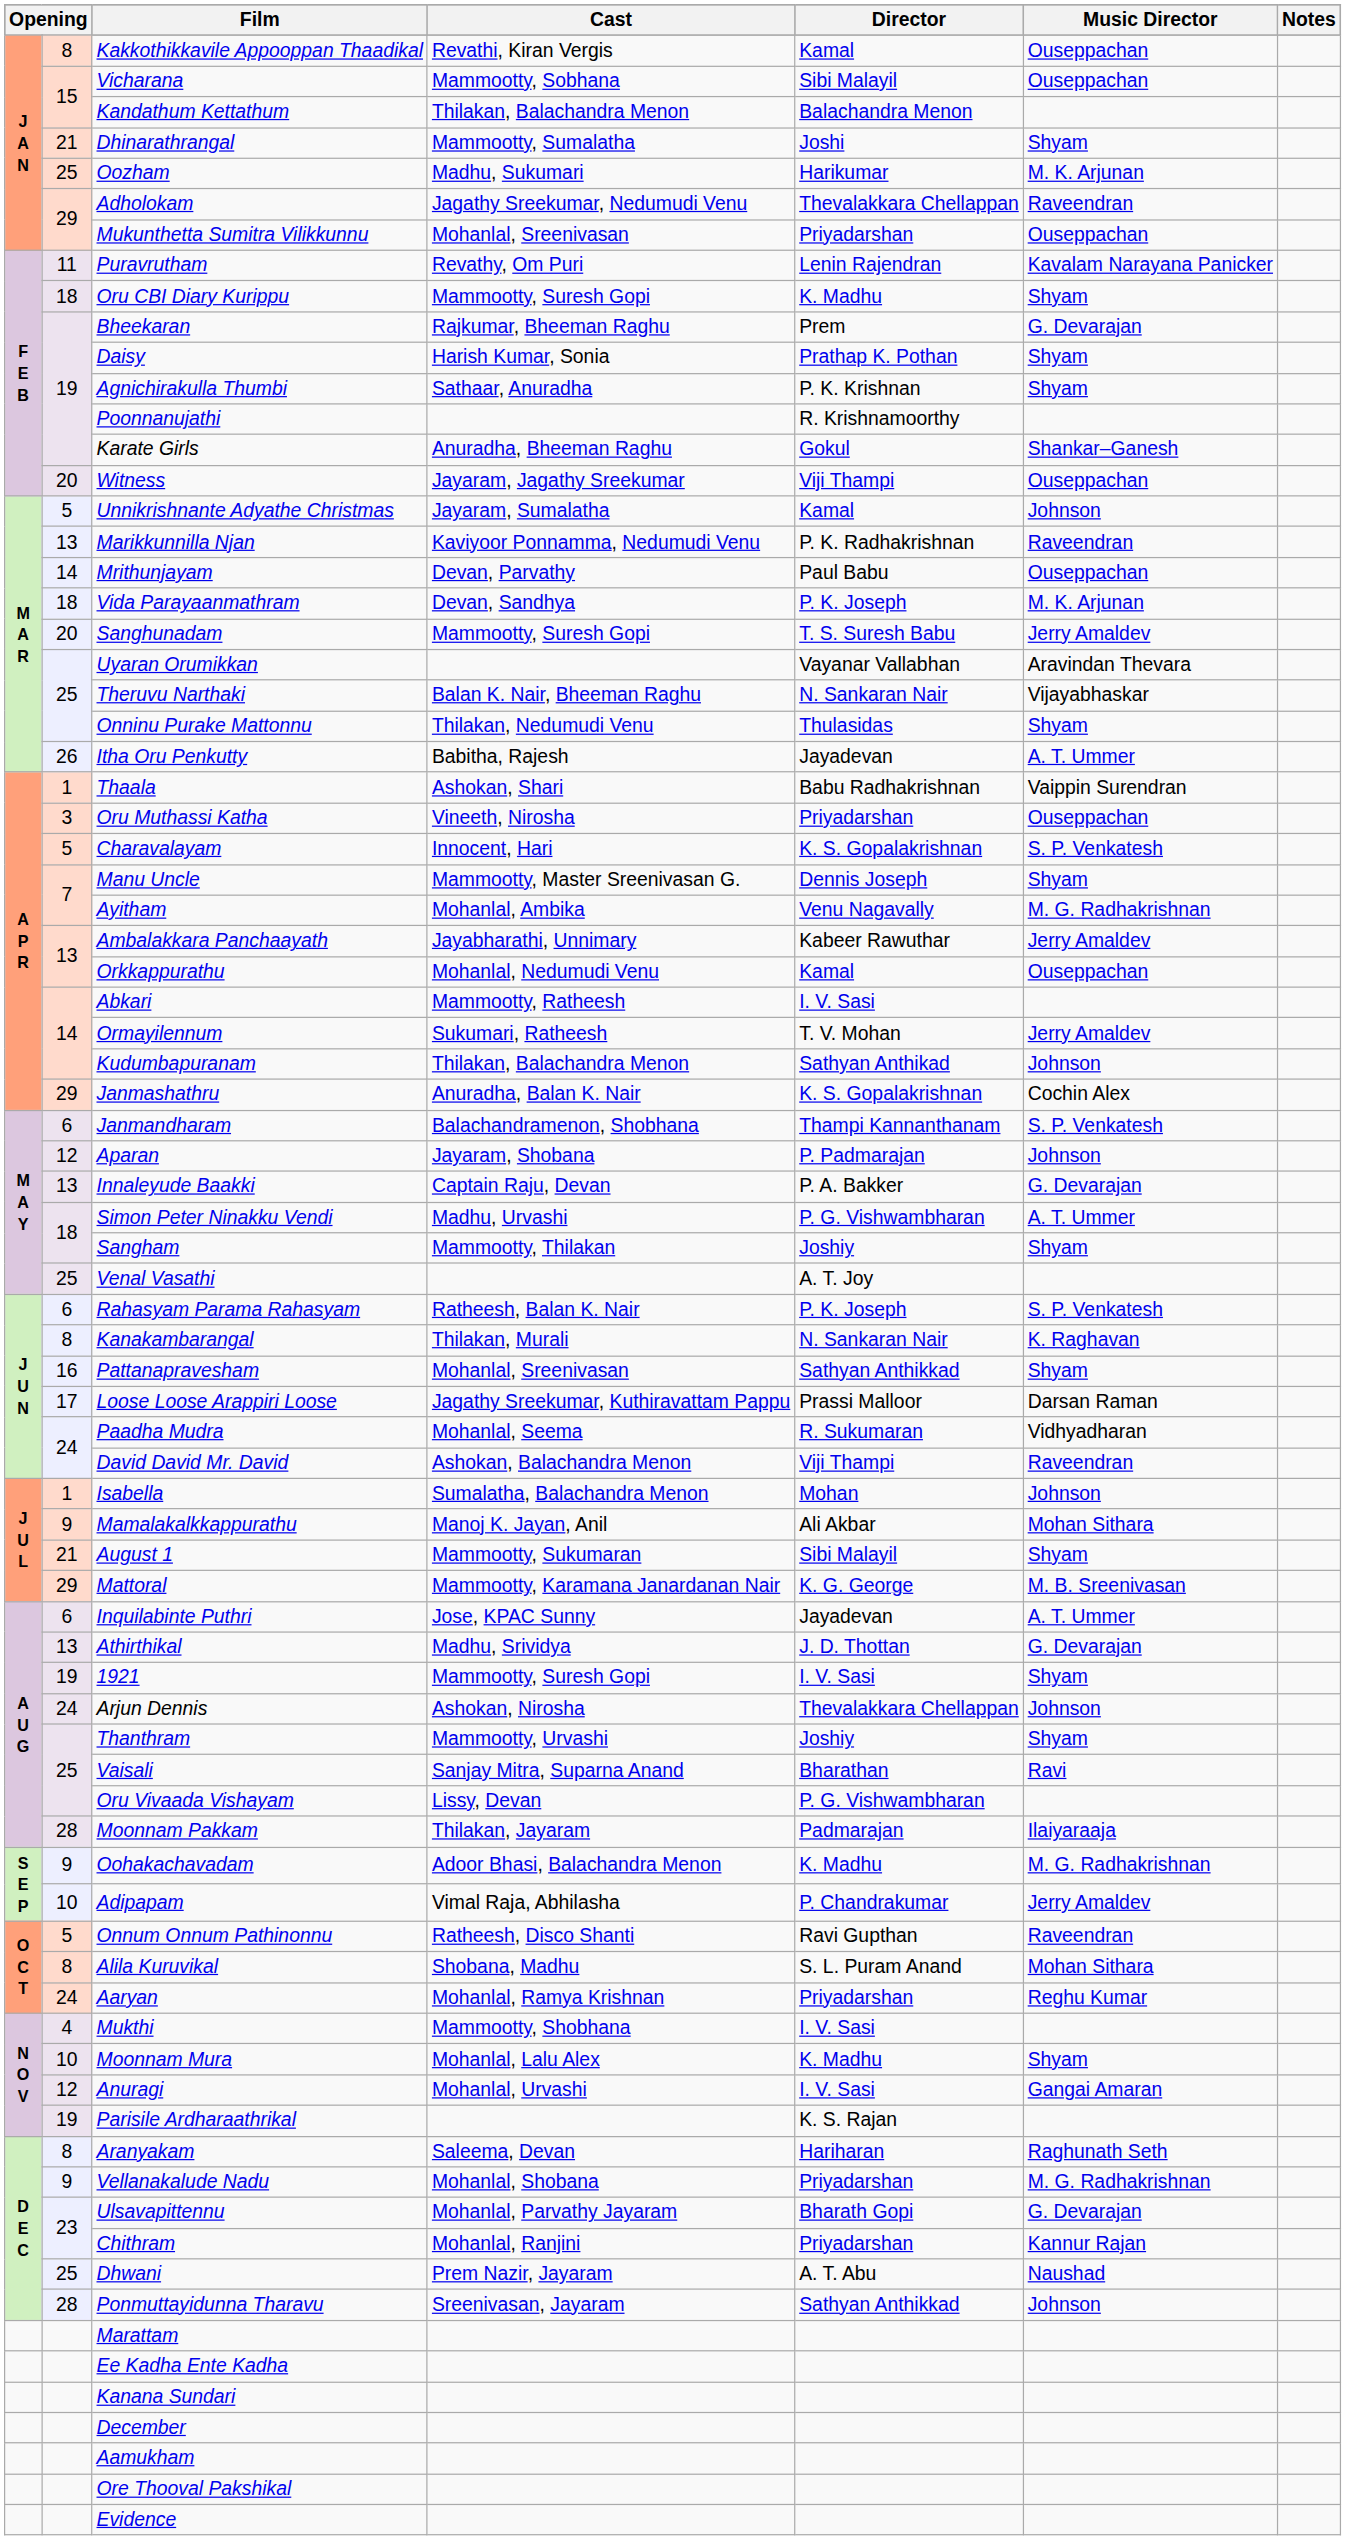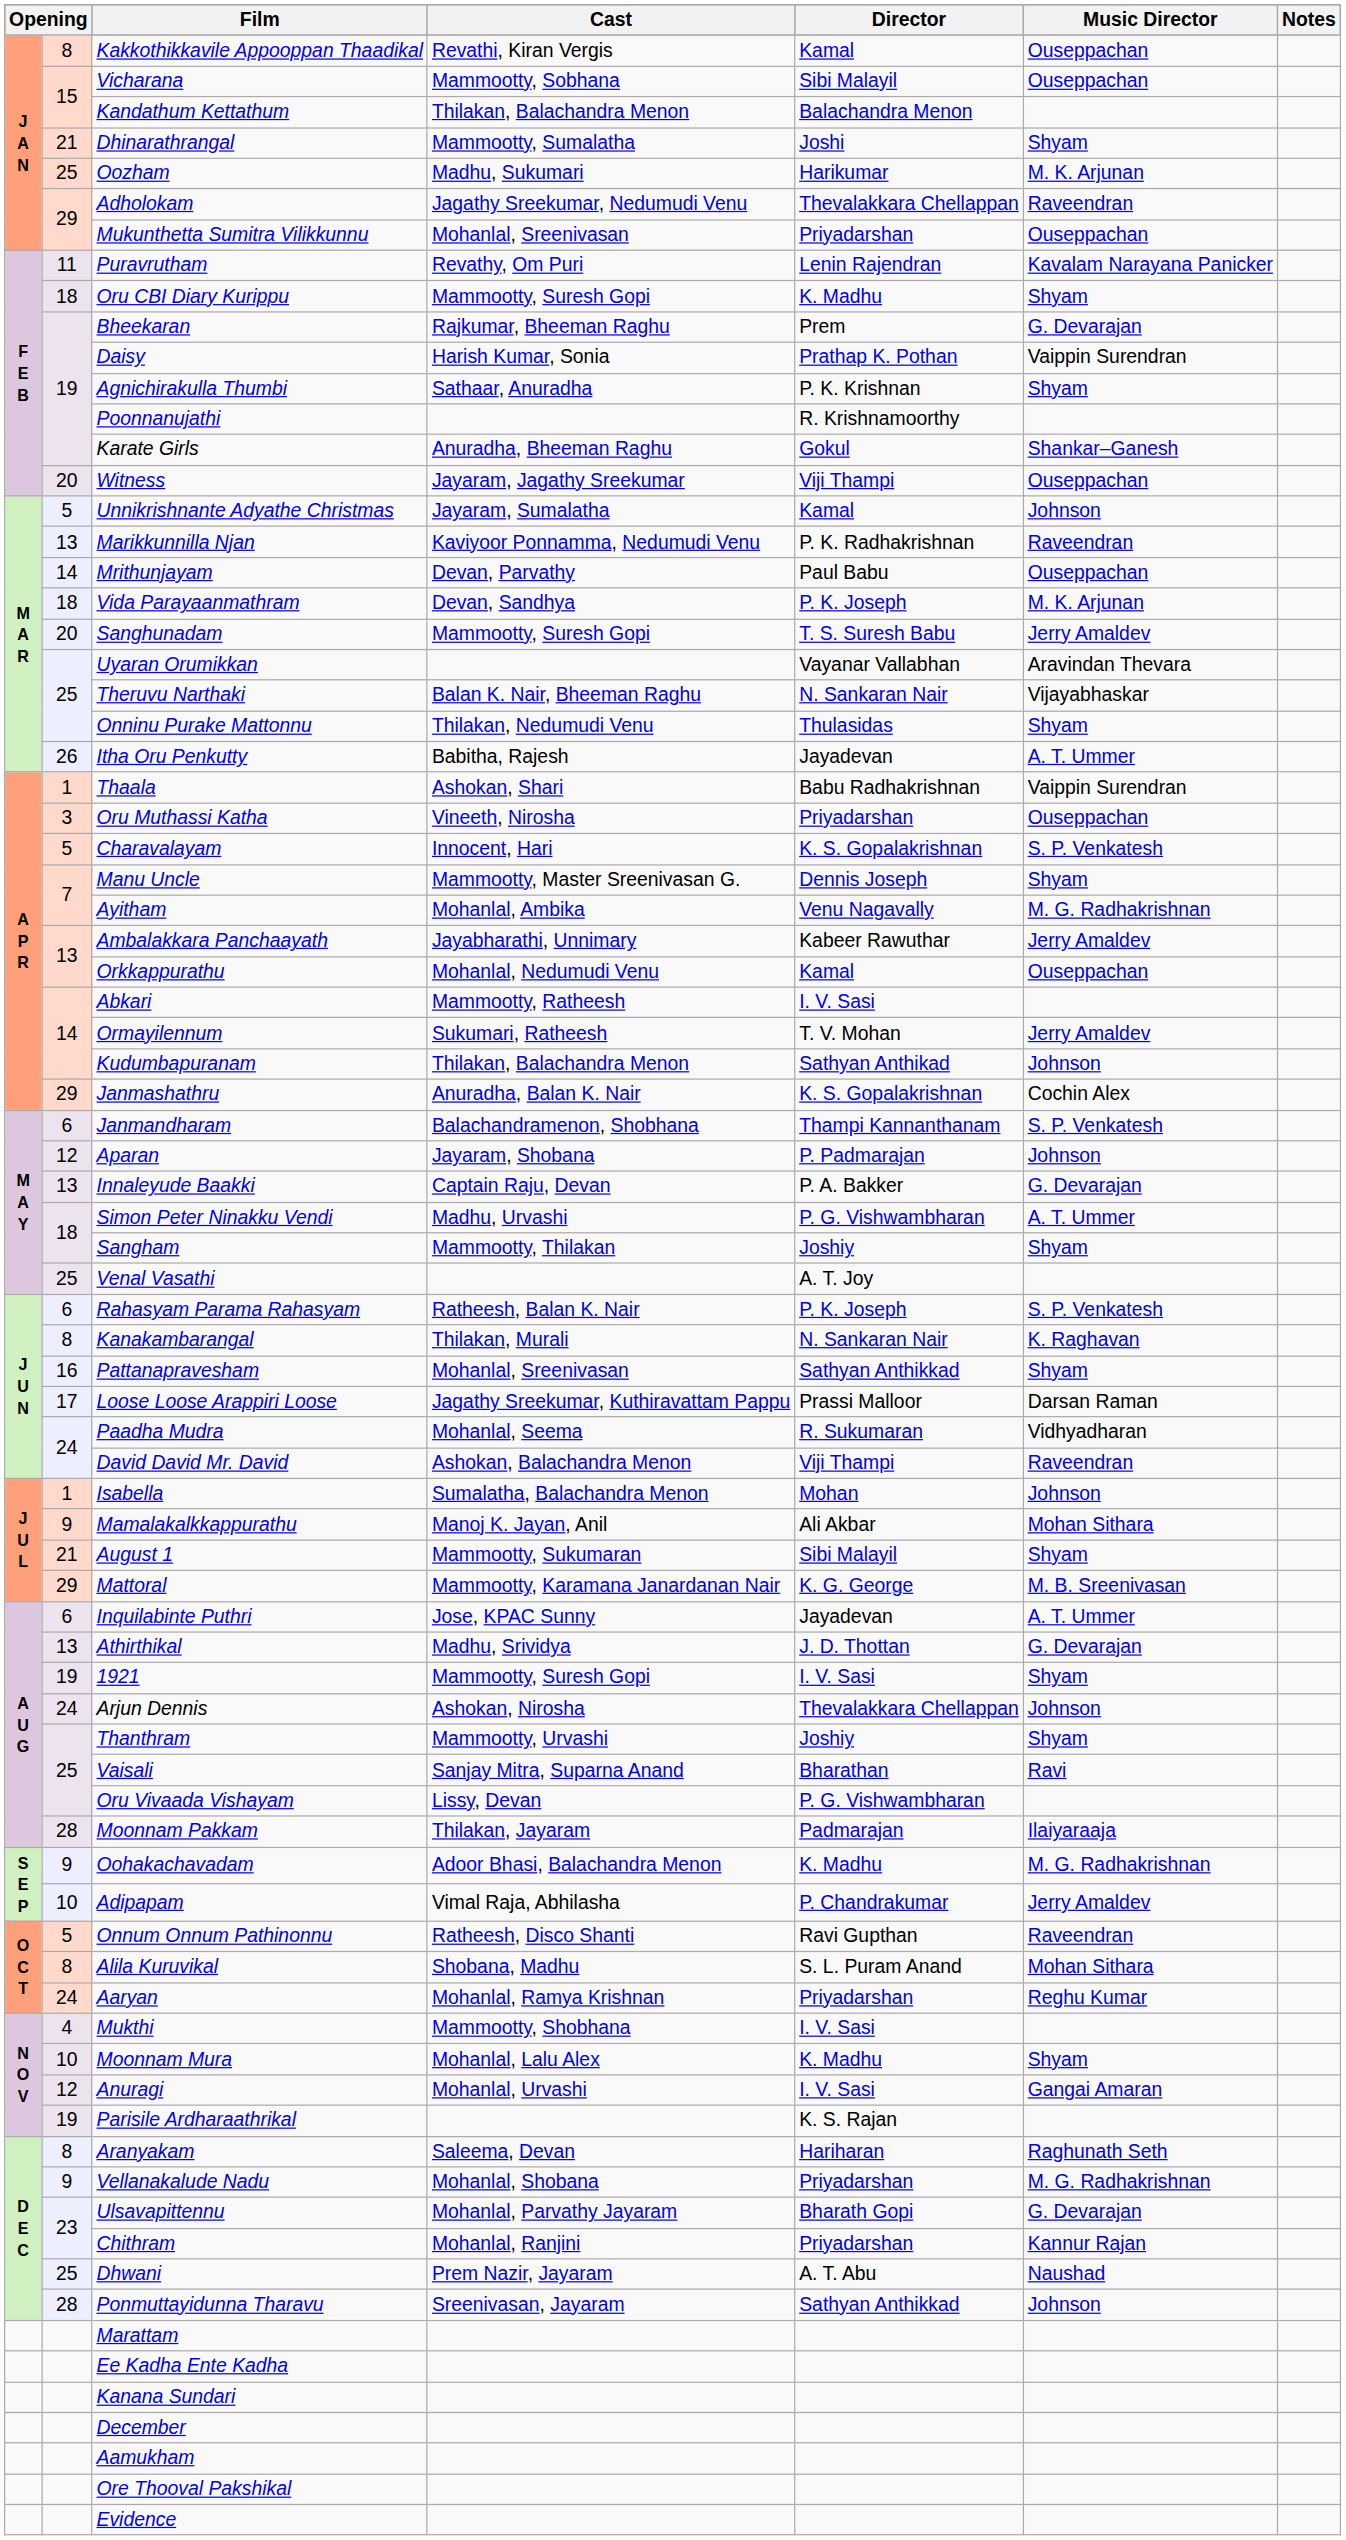(1058, 357) Shyam -> (1107, 357) Vaippin Surendran
